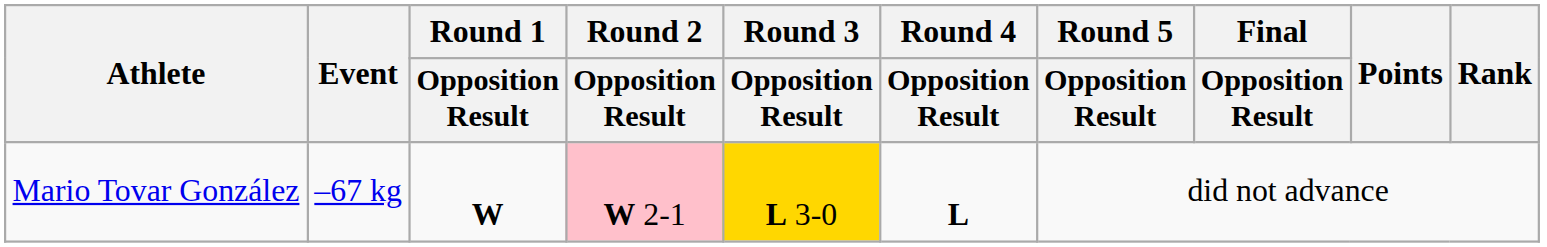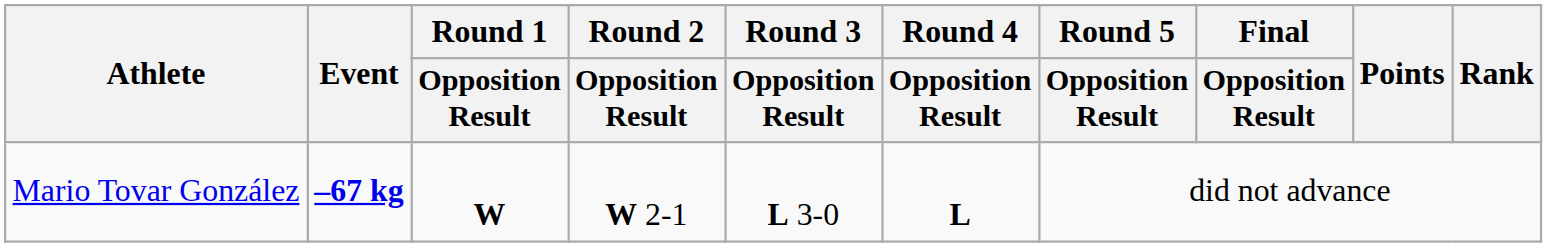(358, 191) normal -> (359, 191) bold
(645, 214) pink background -> (646, 214) no background
(801, 214) gold background -> (803, 214) no background
